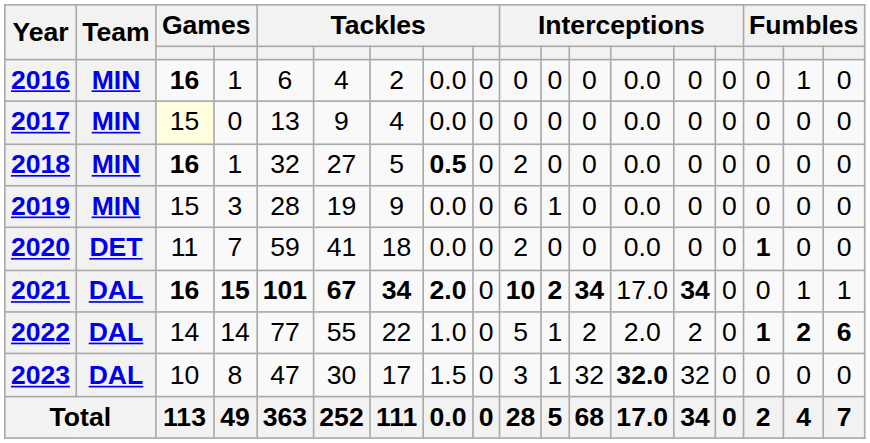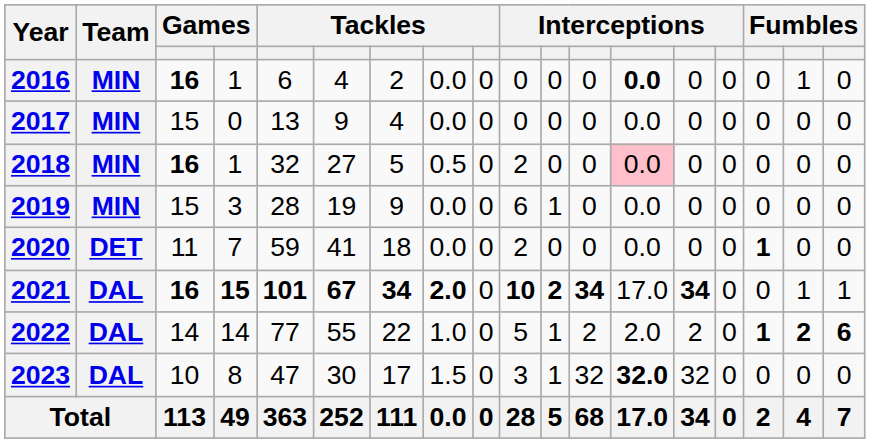(642, 79) normal -> (642, 79) bold
(184, 122) lightyellow background -> (184, 122) no background
(448, 164) bold -> (448, 164) normal
(642, 164) no background -> (642, 164) pink background
